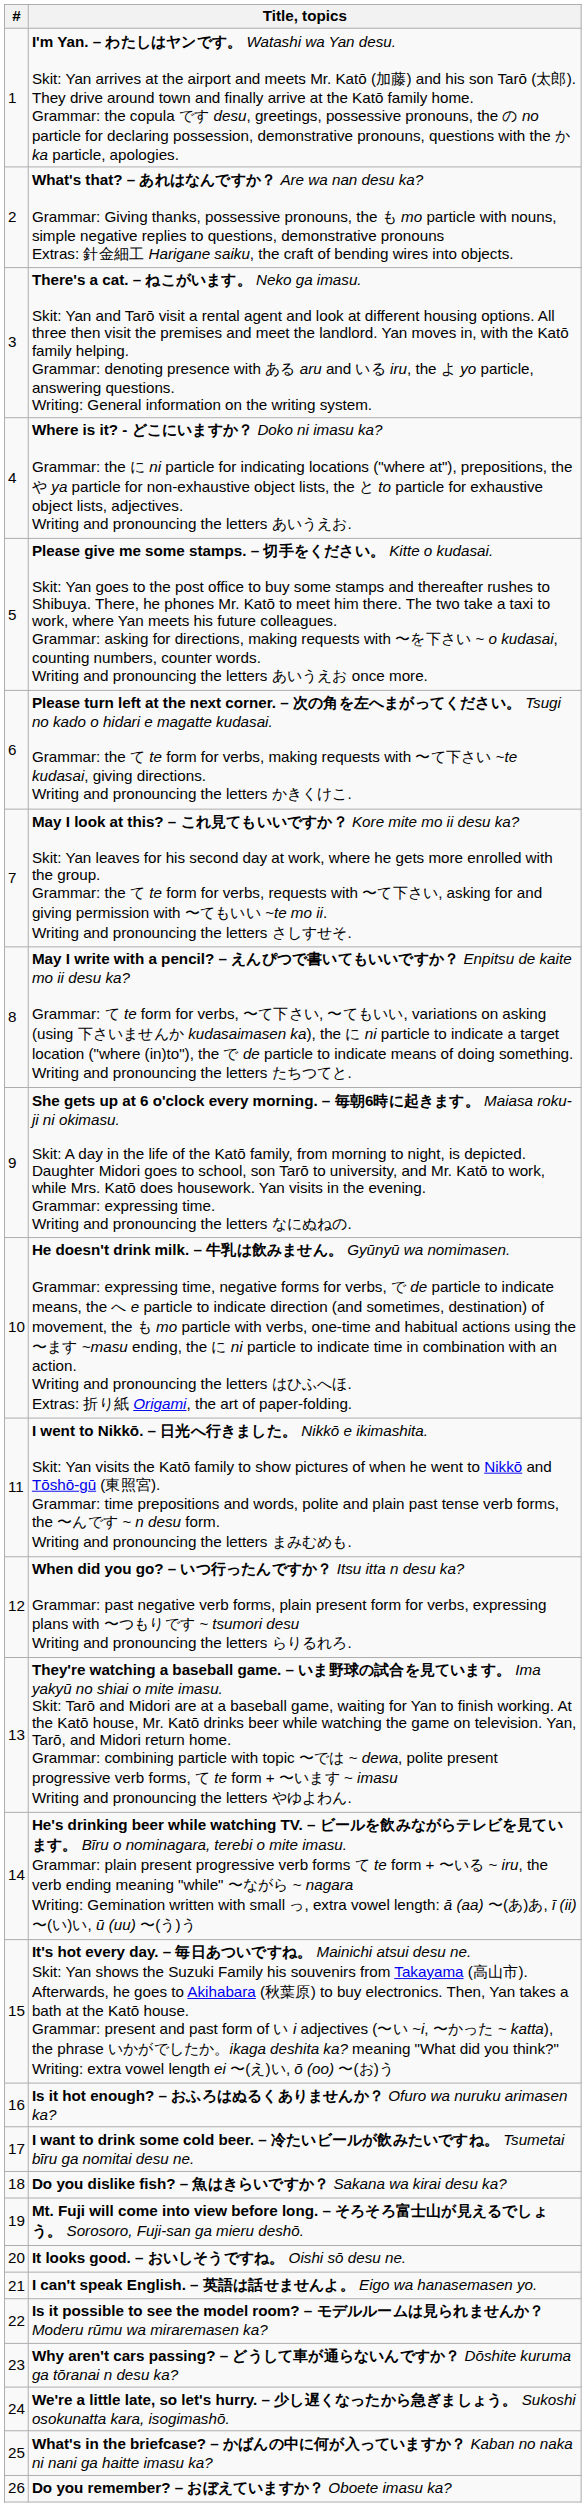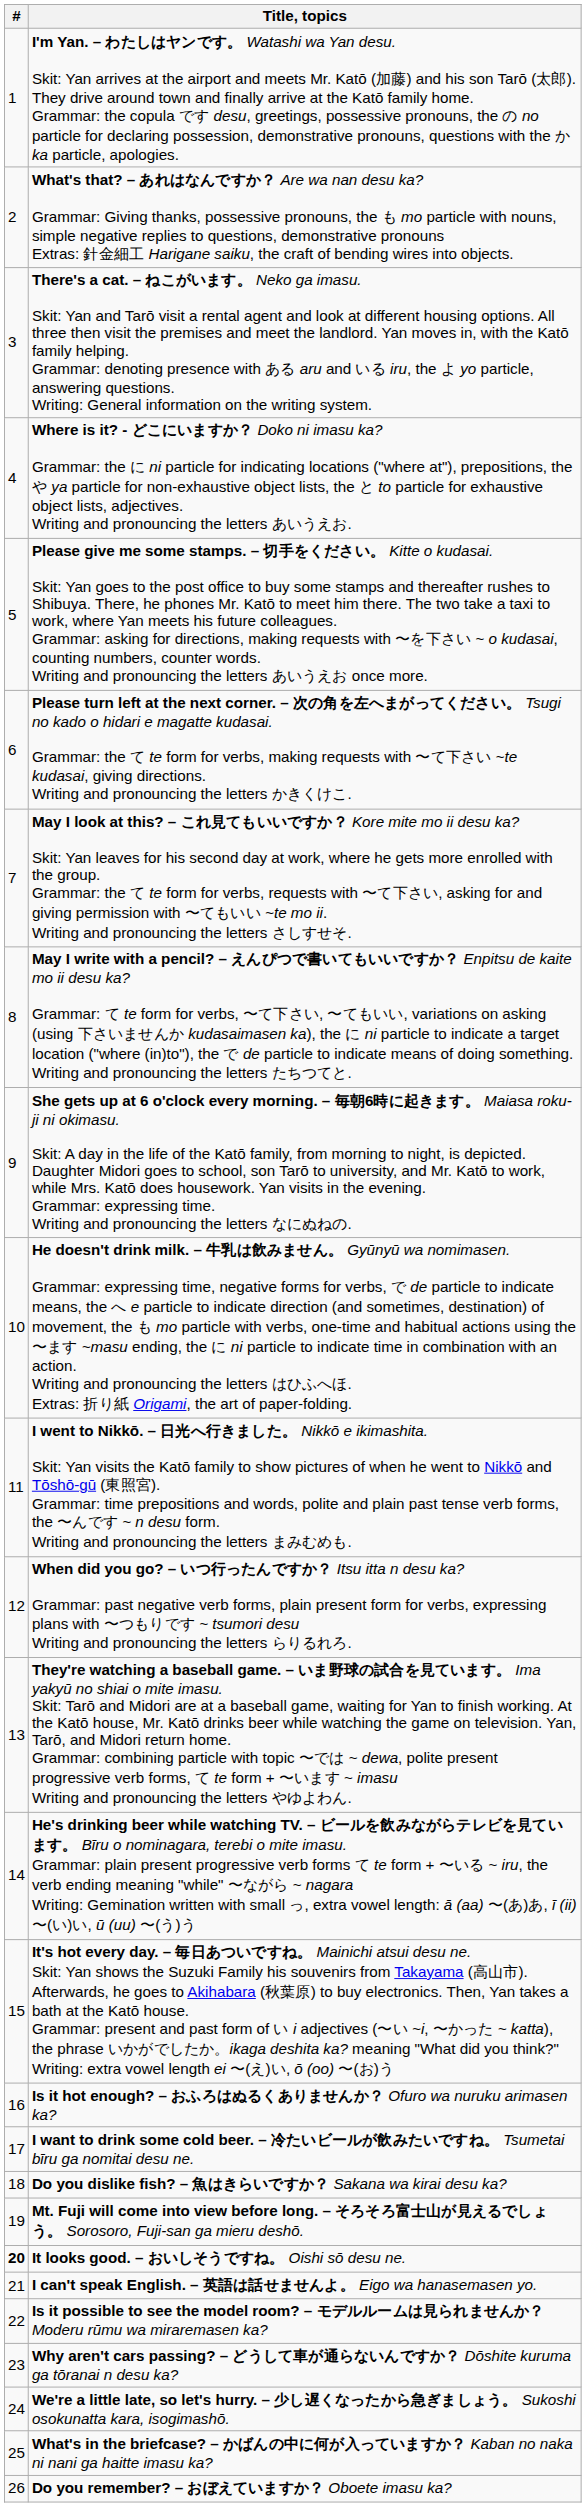(16, 2258) normal -> (16, 2258) bold
